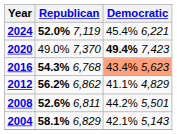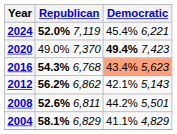(138, 85) 41.1% 4,829 -> (138, 85) 42.1% 5,143
(138, 120) 42.1% 5,143 -> (138, 120) 41.1% 4,829
